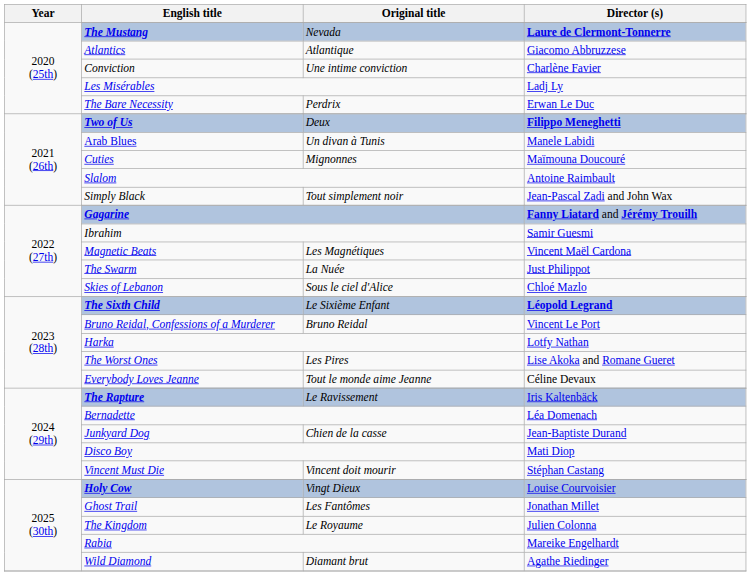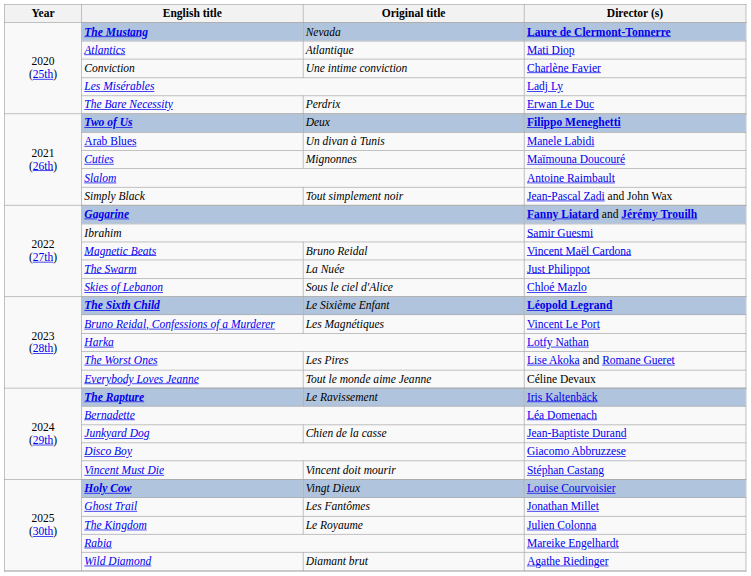(576, 50) Giacomo Abbruzzese -> (551, 50) Mati Diop
(345, 251) Les Magnétiques -> (337, 251) Bruno Reidal
(337, 324) Bruno Reidal -> (345, 324) Les Magnétiques
(551, 452) Mati Diop -> (576, 452) Giacomo Abbruzzese
